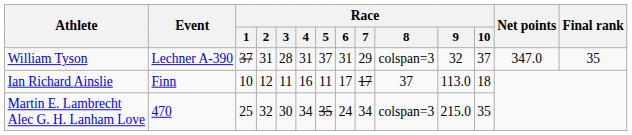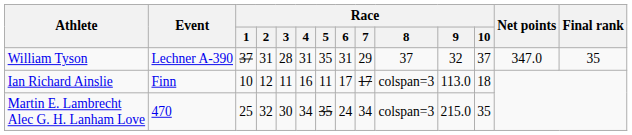(326, 59) 37 -> (326, 59) 35
(406, 59) colspan=3 -> (406, 59) 37
(406, 81) 37 -> (406, 81) colspan=3
